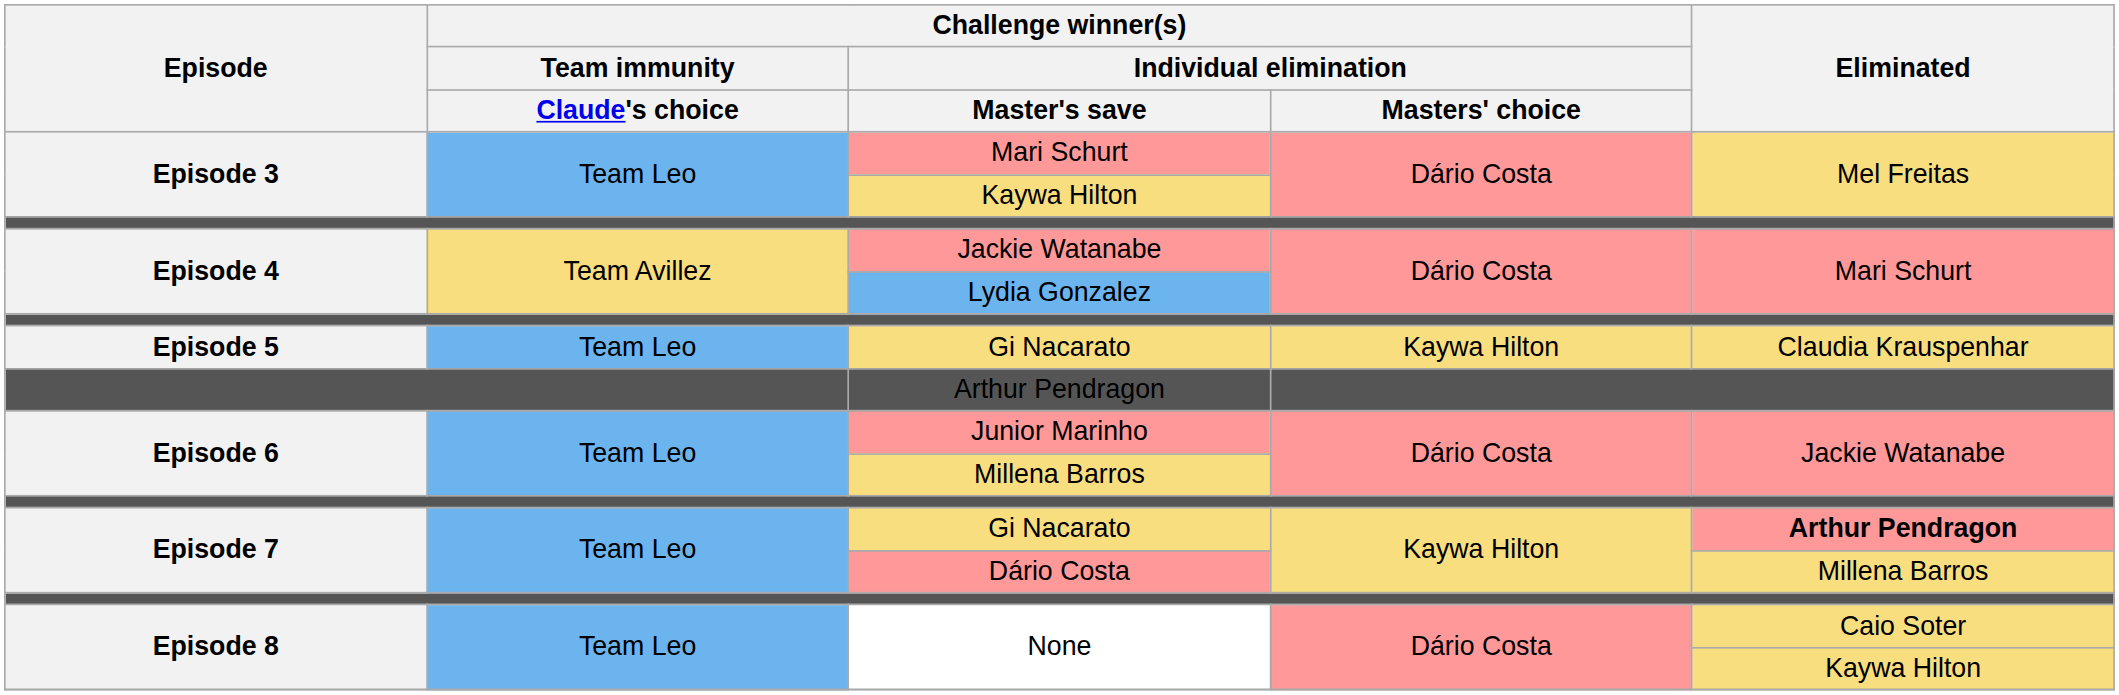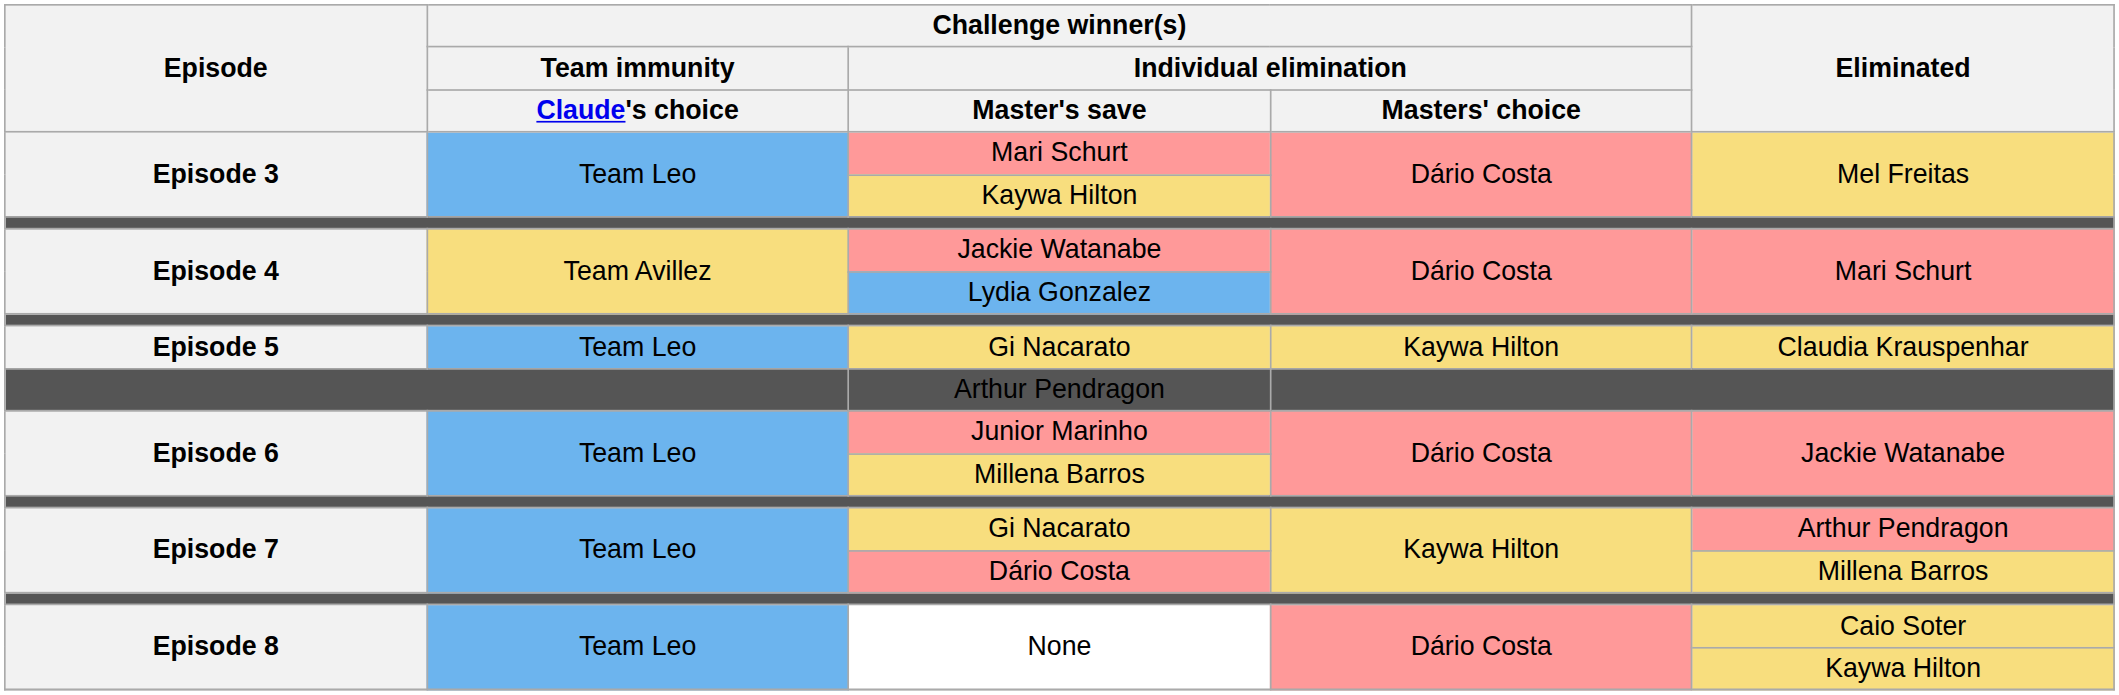(1903, 528) bold -> (1903, 528) normal
